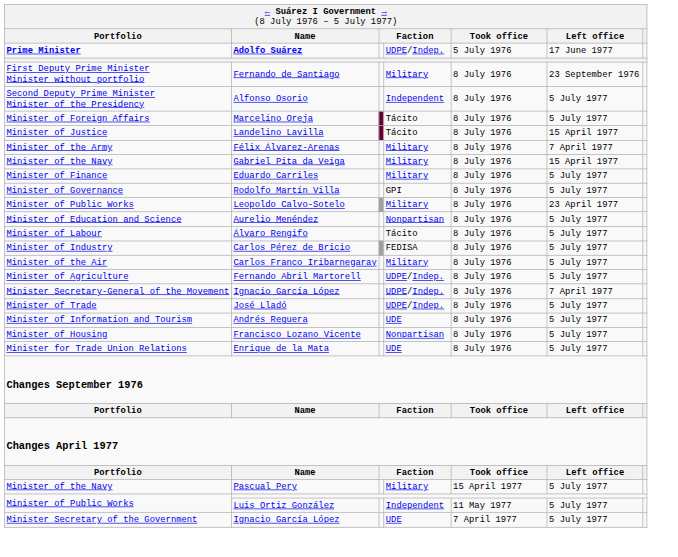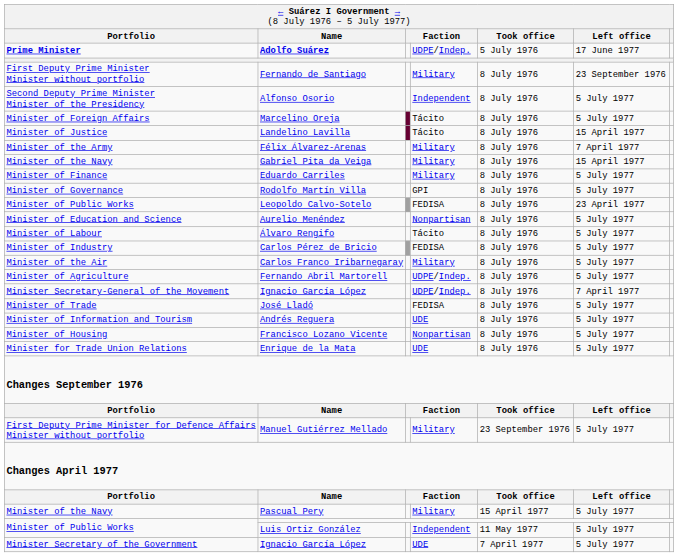(407, 205) Military -> (428, 205) FEDISA
(415, 306) UDPE/Indep. -> (428, 306) FEDISA
+ row: (131, 430)
